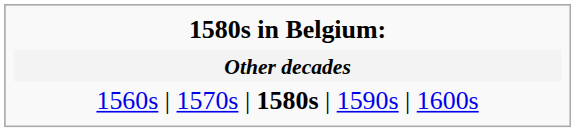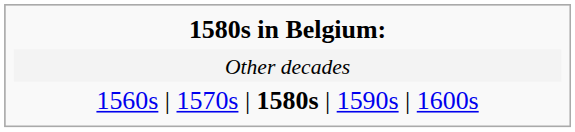(288, 65) bold -> (288, 67) normal
